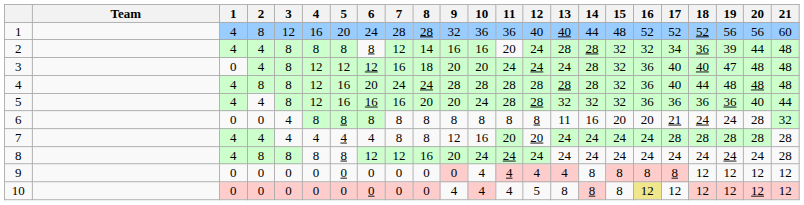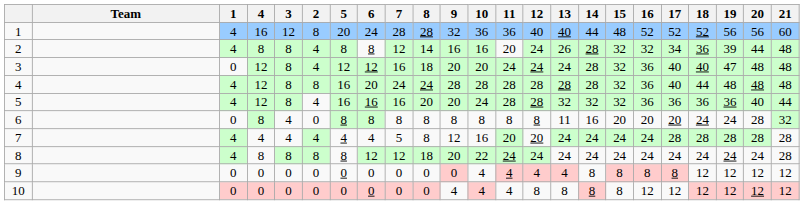columns swapped: (261, 13) <-> (316, 13)
(564, 49) 28 -> (564, 49) 26
(675, 120) 21 -> (675, 120) 20
(399, 137) 8 -> (399, 137) 5
(426, 155) 16 -> (426, 155) 18
(482, 155) 24 -> (482, 155) 22
(537, 191) 5 -> (537, 191) 8
(647, 191) khaki background -> (647, 191) no background
